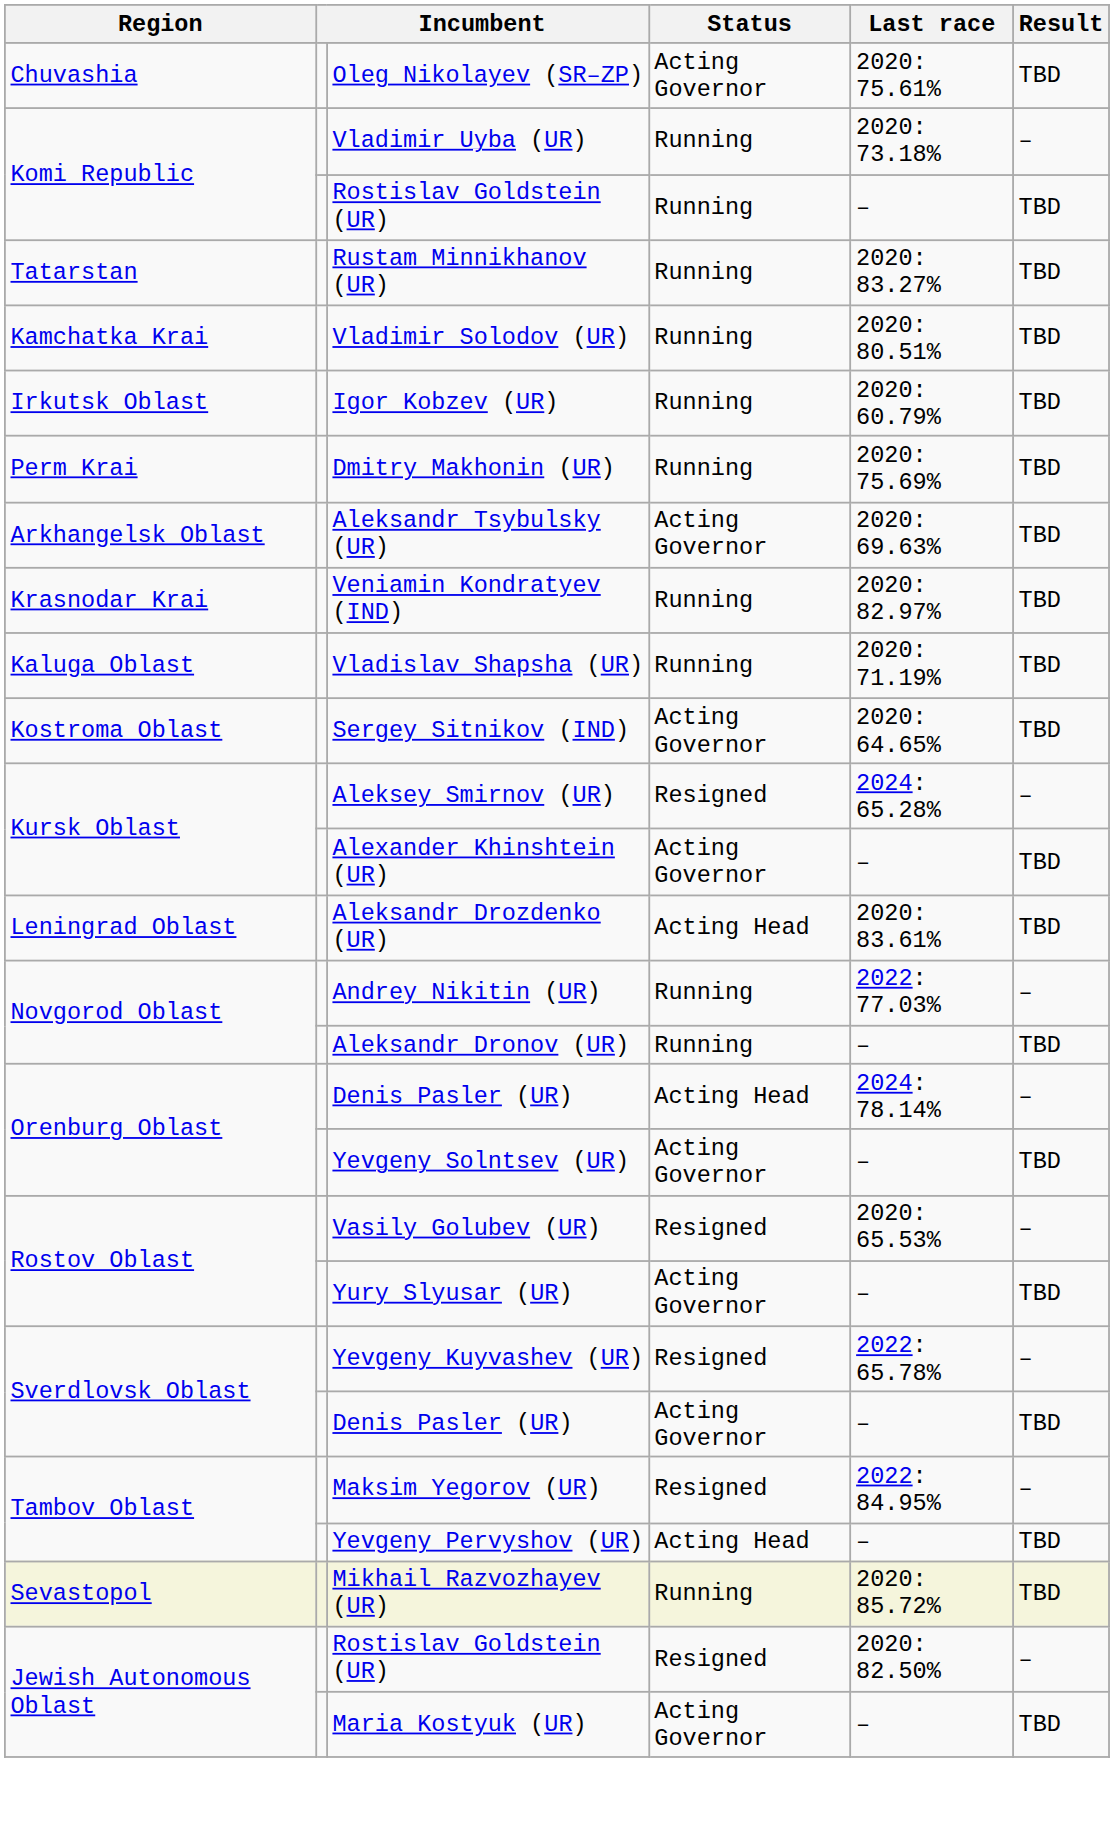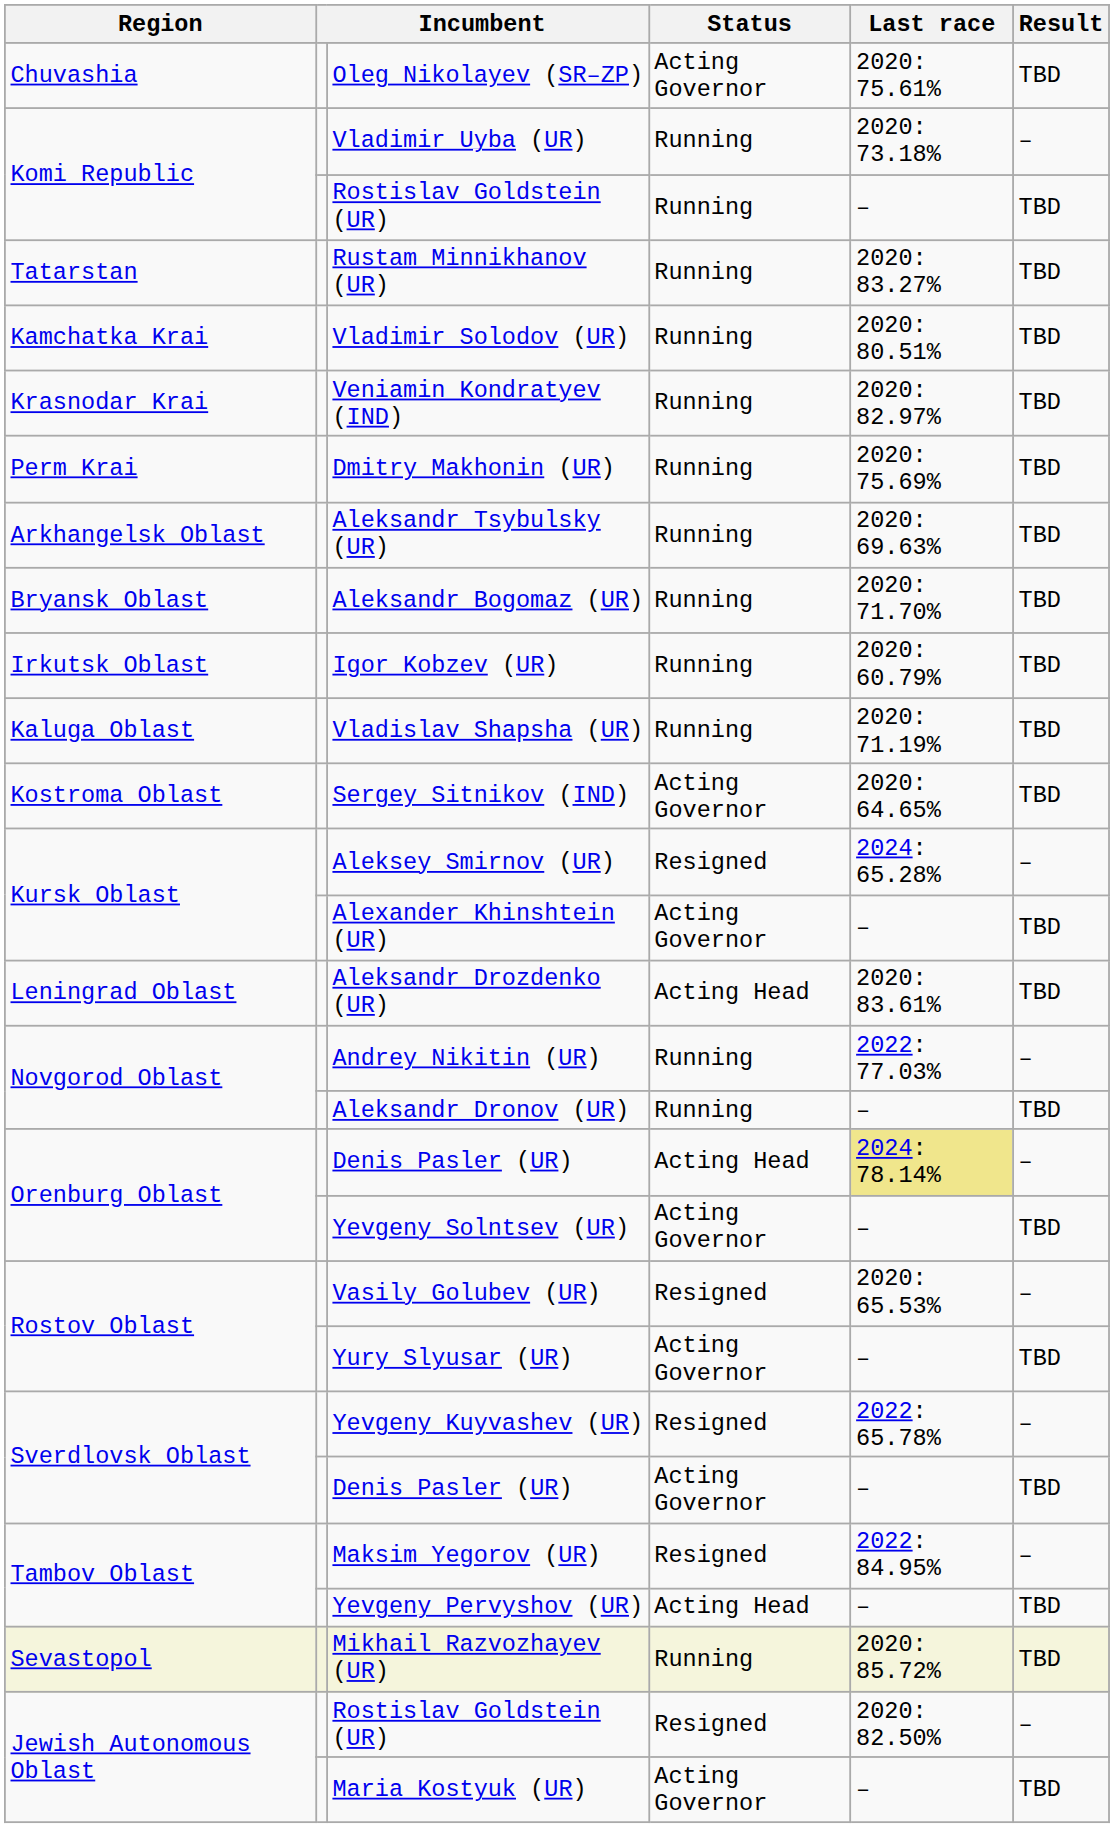rows swapped: (109, 600) <-> (109, 404)
(711, 534) Acting Governor -> (704, 534) Running
+ row: (109, 600)
(898, 1097) no background -> (898, 1162) khaki background
